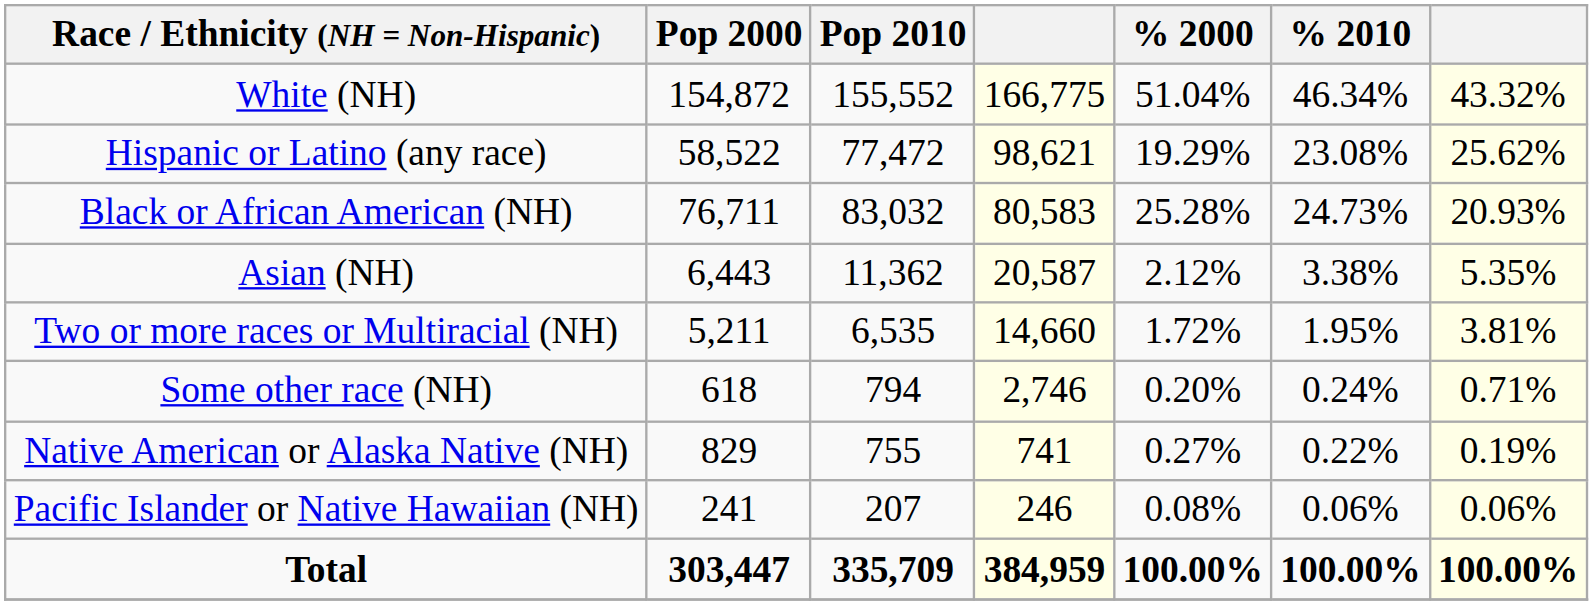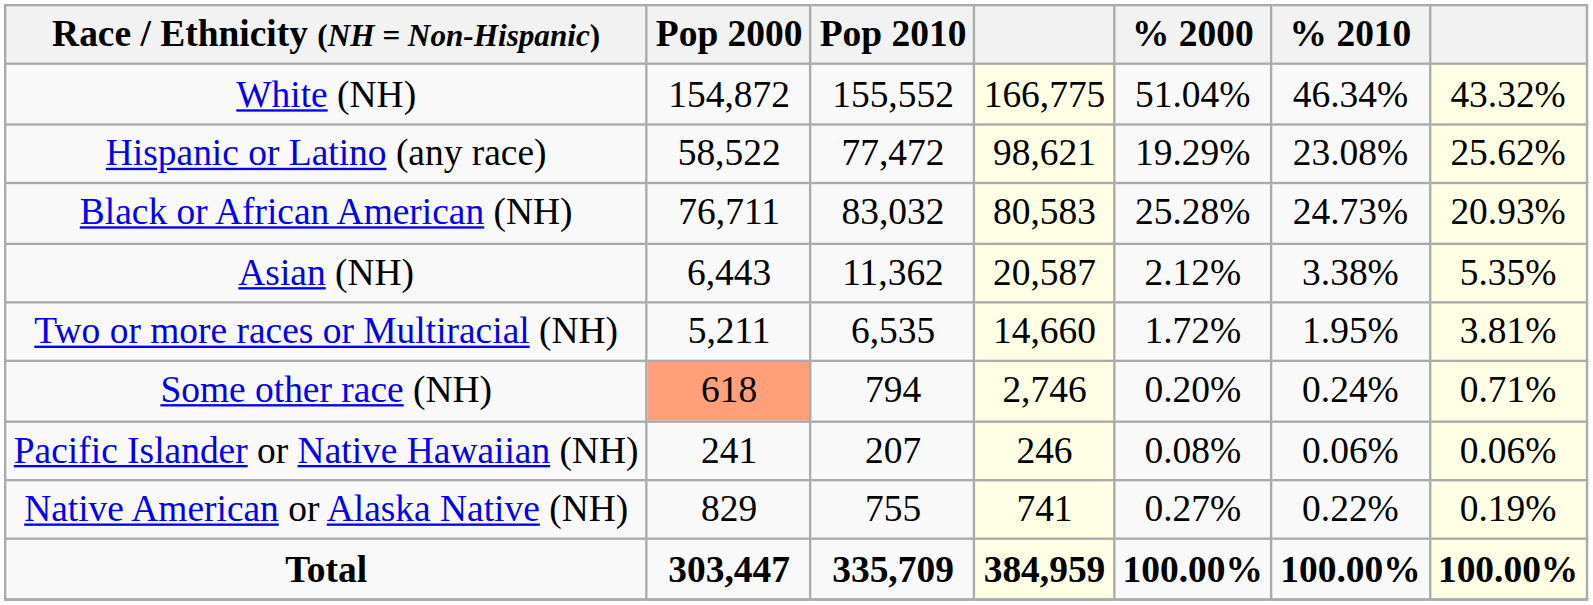(729, 390) no background -> (729, 390) lightsalmon background
rows swapped: (326, 449) <-> (326, 509)
